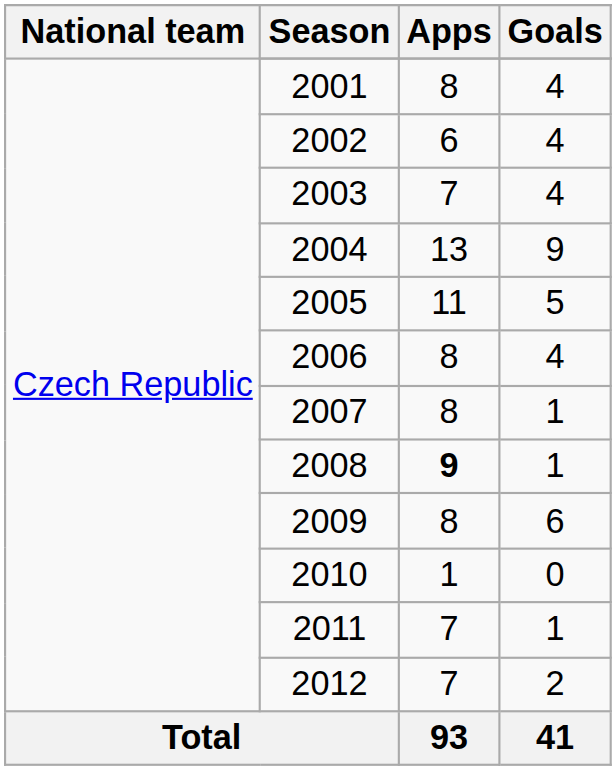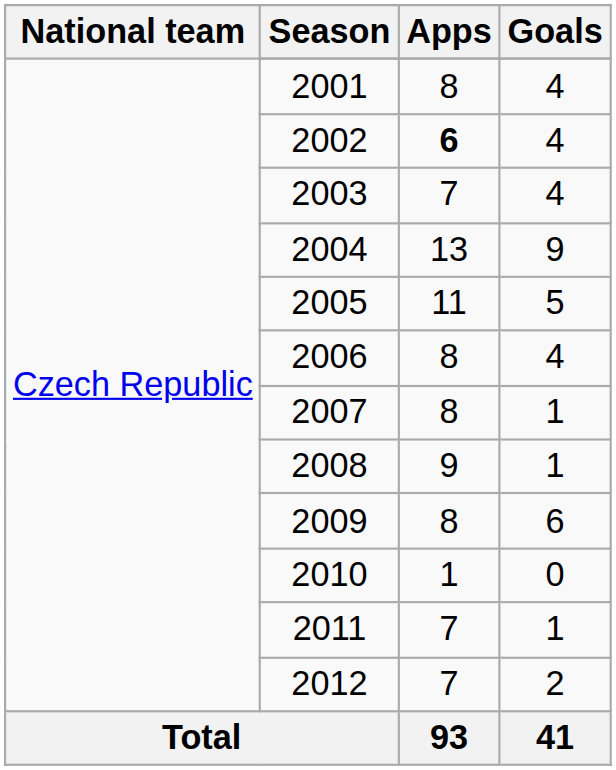(449, 140) normal -> (449, 140) bold
(449, 466) bold -> (449, 466) normal
